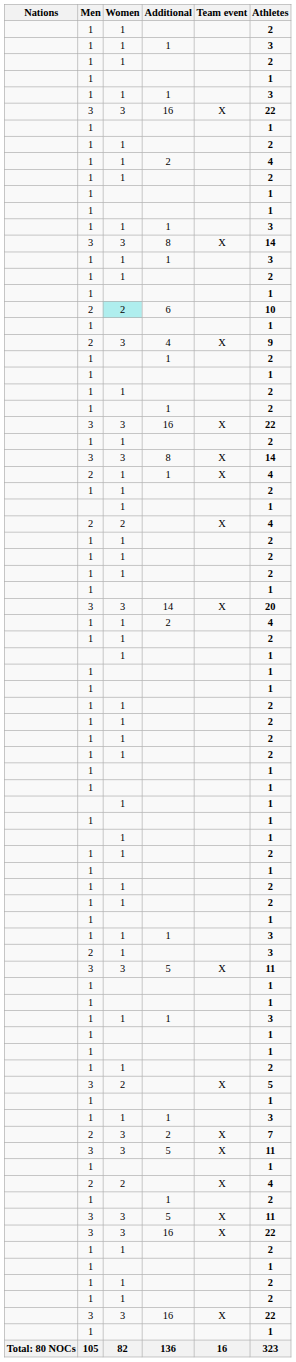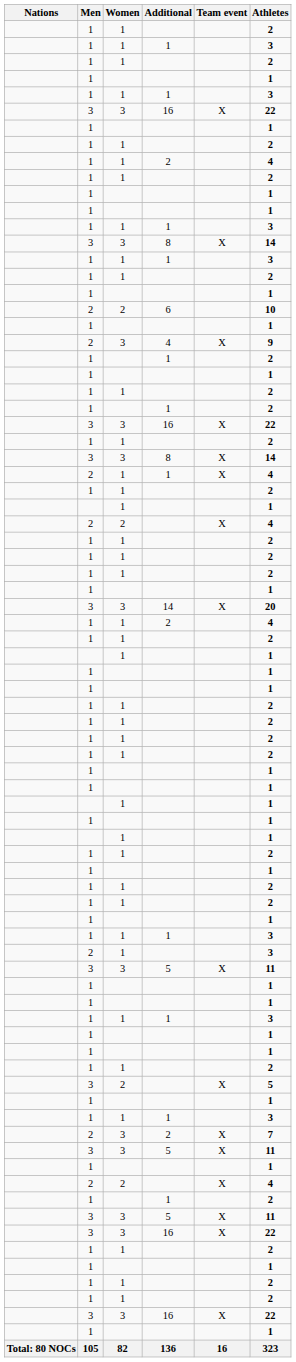(123, 309) paleturquoise background -> (123, 309) no background
